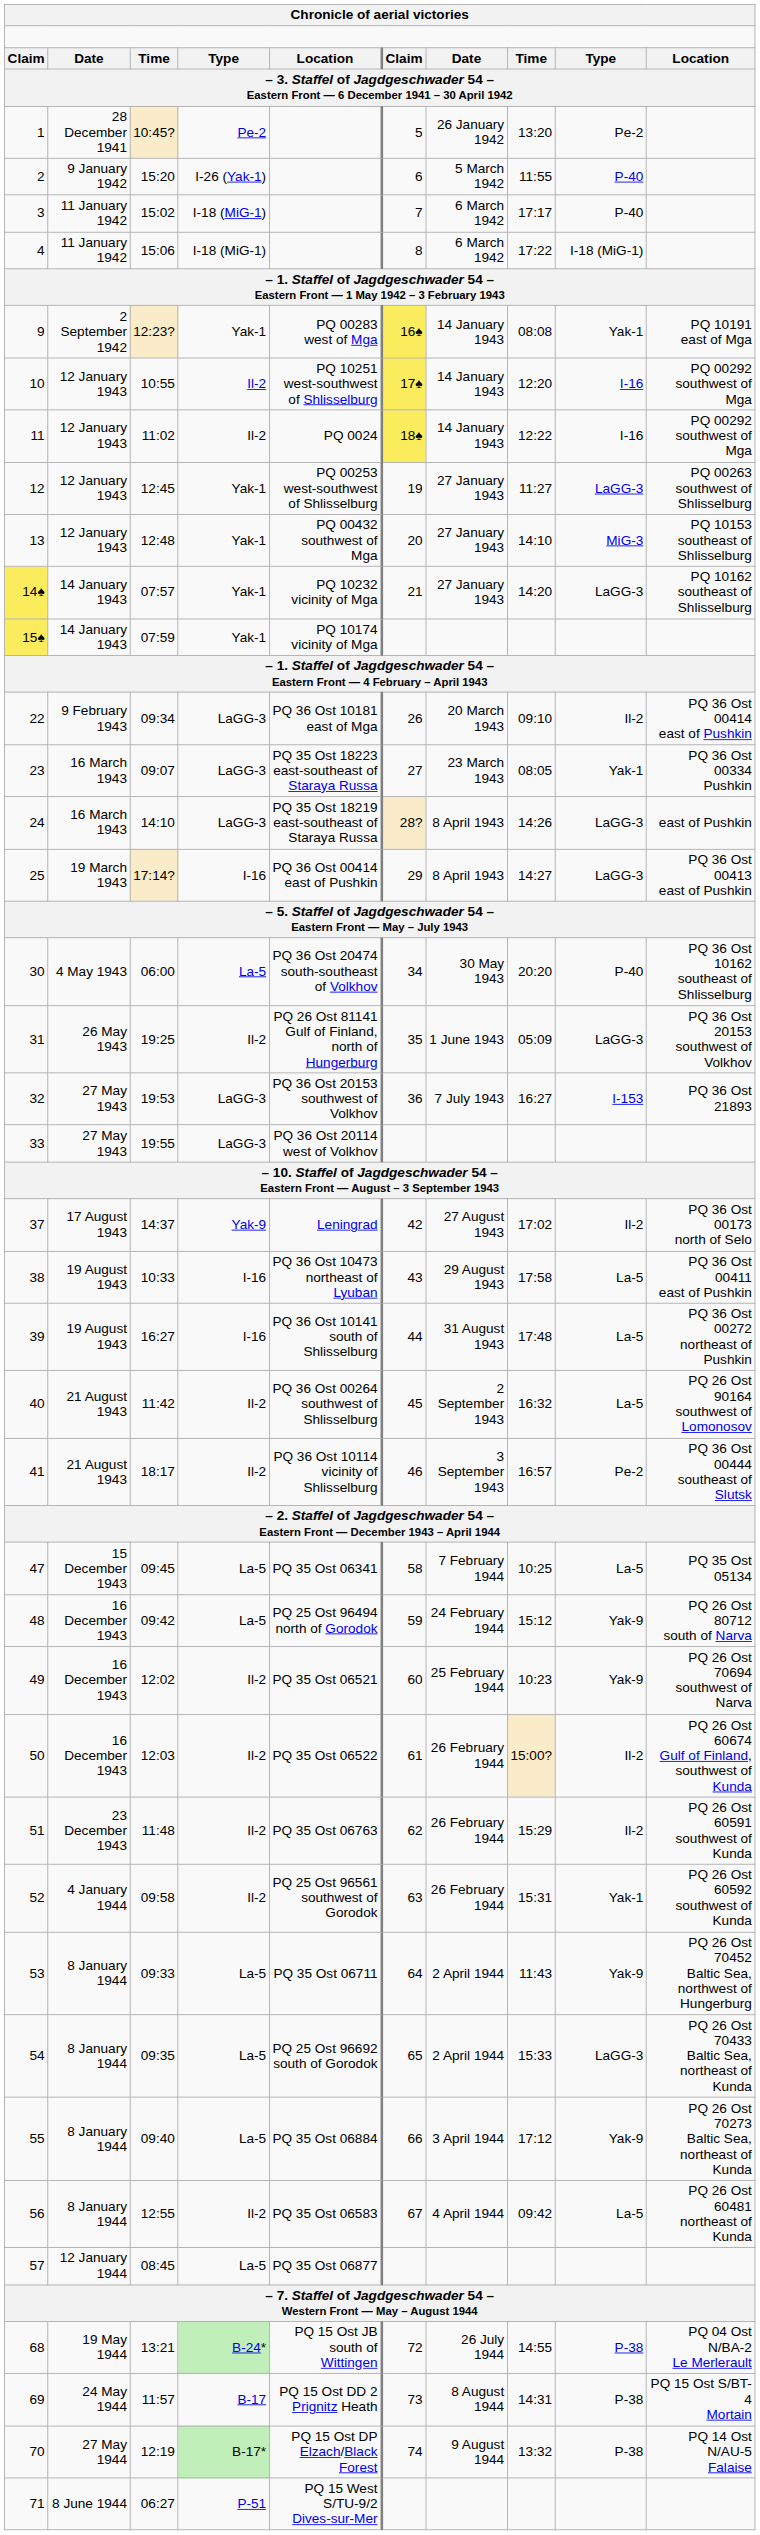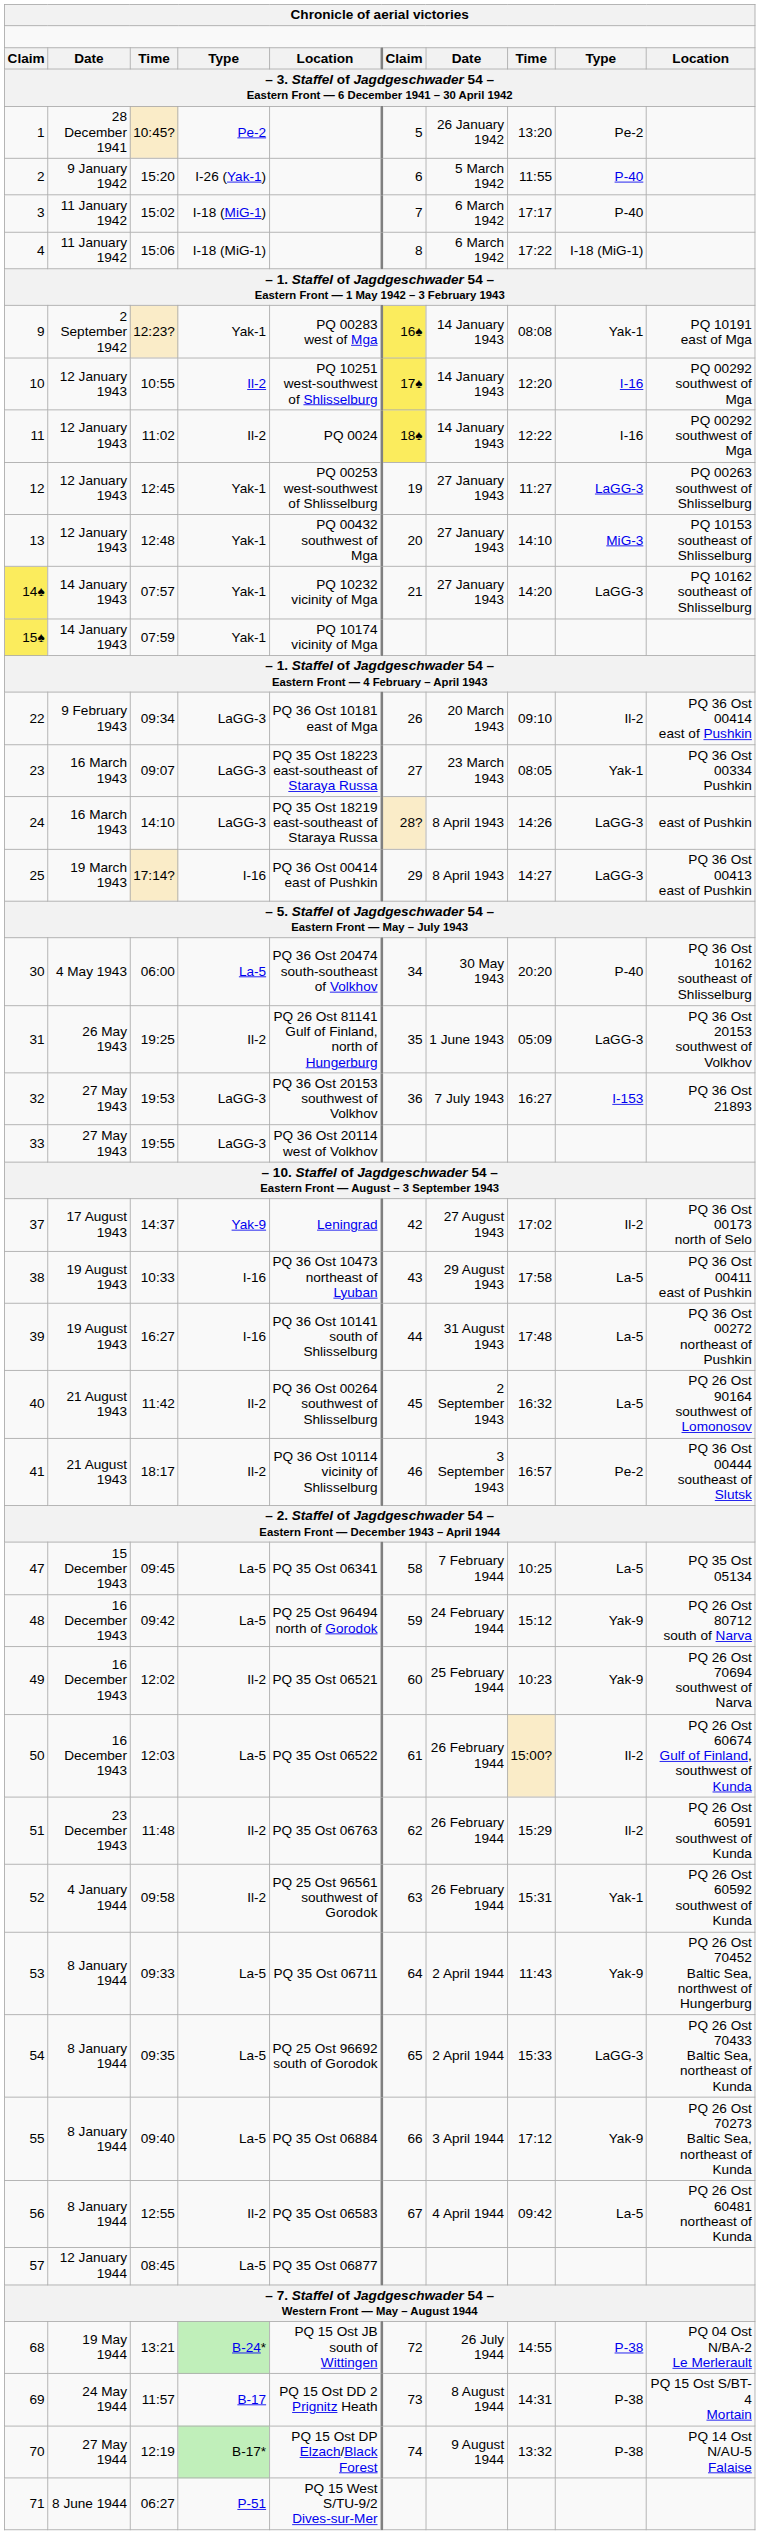(257, 1755) Il-2 -> (252, 1755) La-5
